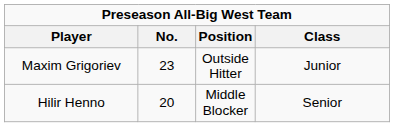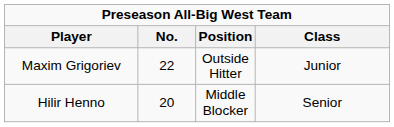(167, 66) 23 -> (167, 66) 22
